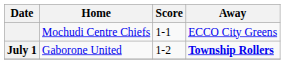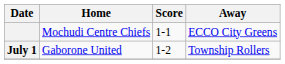(231, 50) bold -> (229, 50) normal
